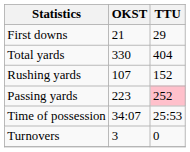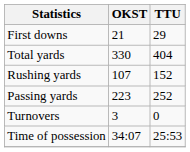(163, 95) pink background -> (163, 95) no background
rows swapped: (33, 136) <-> (57, 116)
